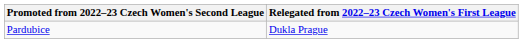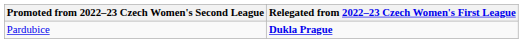(298, 30) normal -> (301, 30) bold
